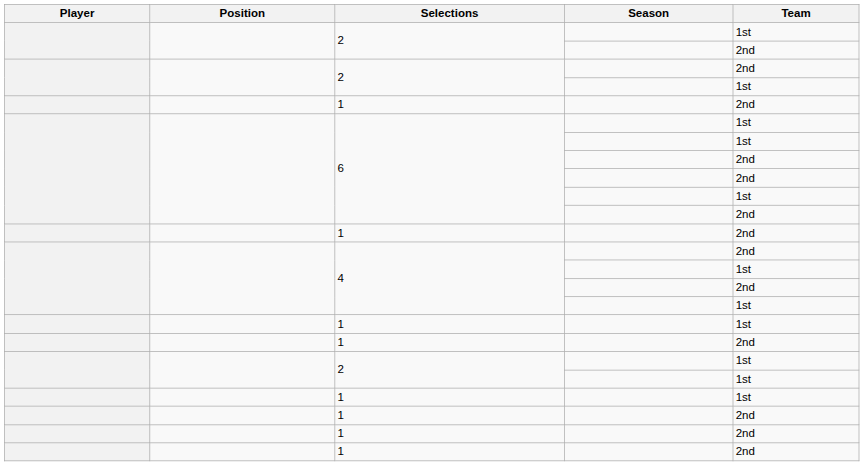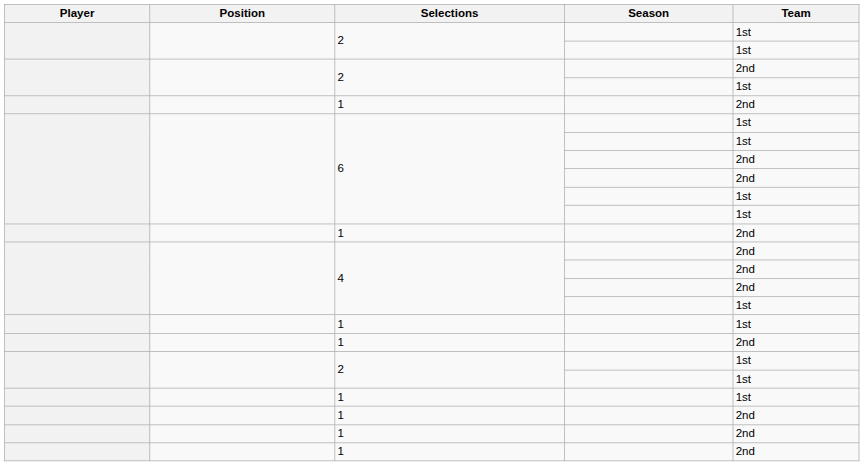(745, 50) 2nd -> (743, 50) 1st
(745, 214) 2nd -> (743, 214) 1st
(743, 269) 1st -> (745, 269) 2nd
